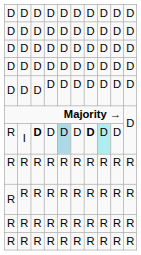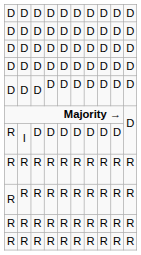(37, 132) bold -> (37, 132) normal
(64, 132) lightblue background -> (64, 132) no background
(91, 132) bold -> (91, 132) normal
(104, 132) paleturquoise background -> (104, 132) no background
